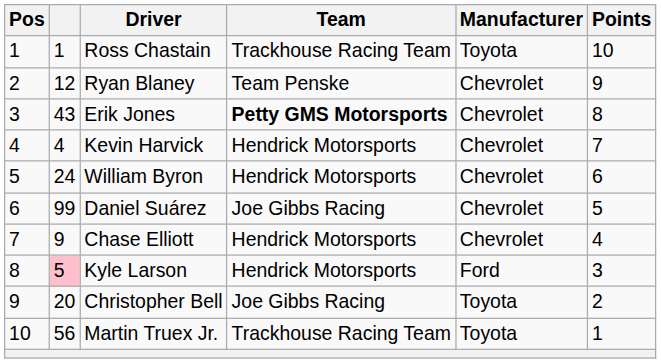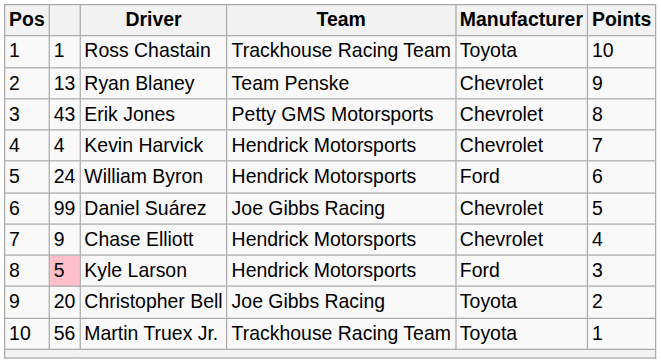(65, 82) 12 -> (65, 82) 13
(340, 113) bold -> (333, 113) normal
(501, 176) Chevrolet -> (480, 176) Ford
